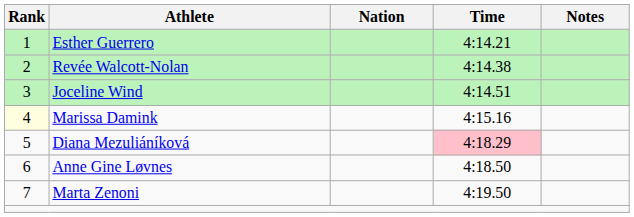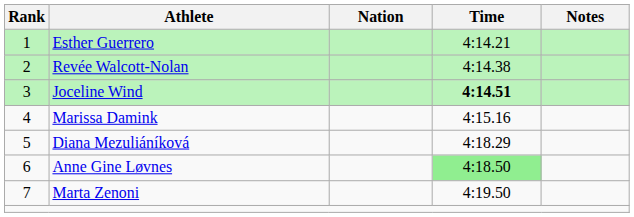(487, 92) normal -> (487, 92) bold
(27, 117) lightyellow background -> (27, 117) no background
(487, 142) pink background -> (487, 142) no background
(487, 167) no background -> (487, 167) lightgreen background
